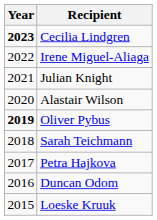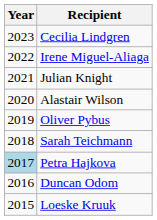(21, 36) bold -> (21, 36) normal
(21, 120) bold -> (21, 120) normal
(21, 162) no background -> (21, 162) lightblue background
